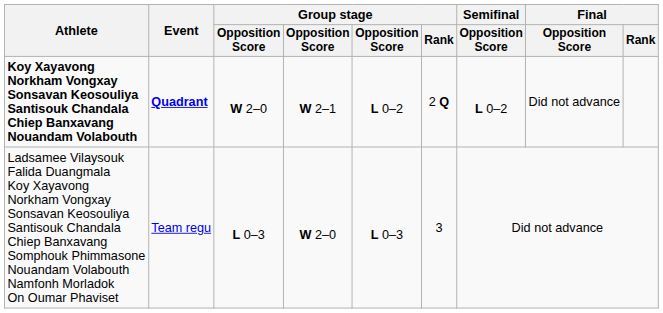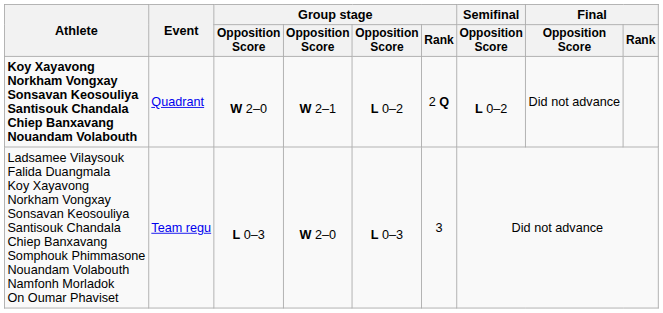(179, 102) bold -> (178, 102) normal
